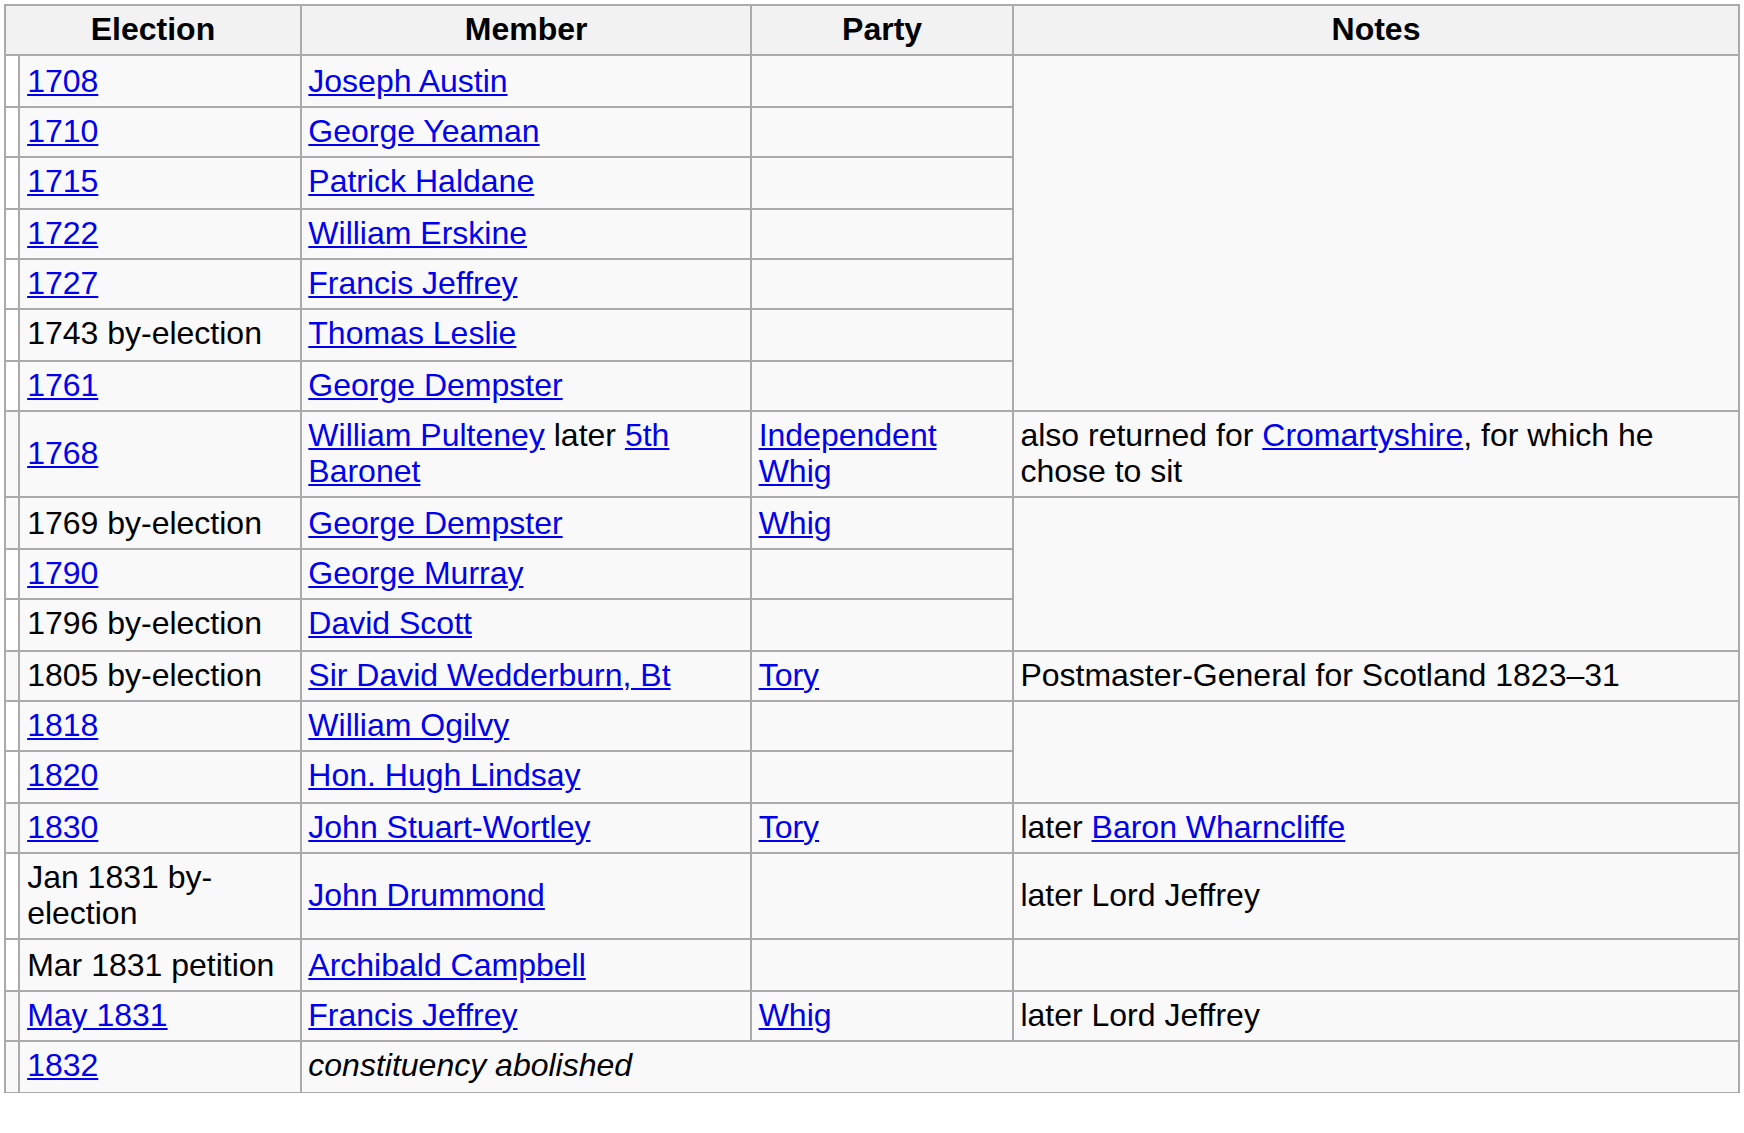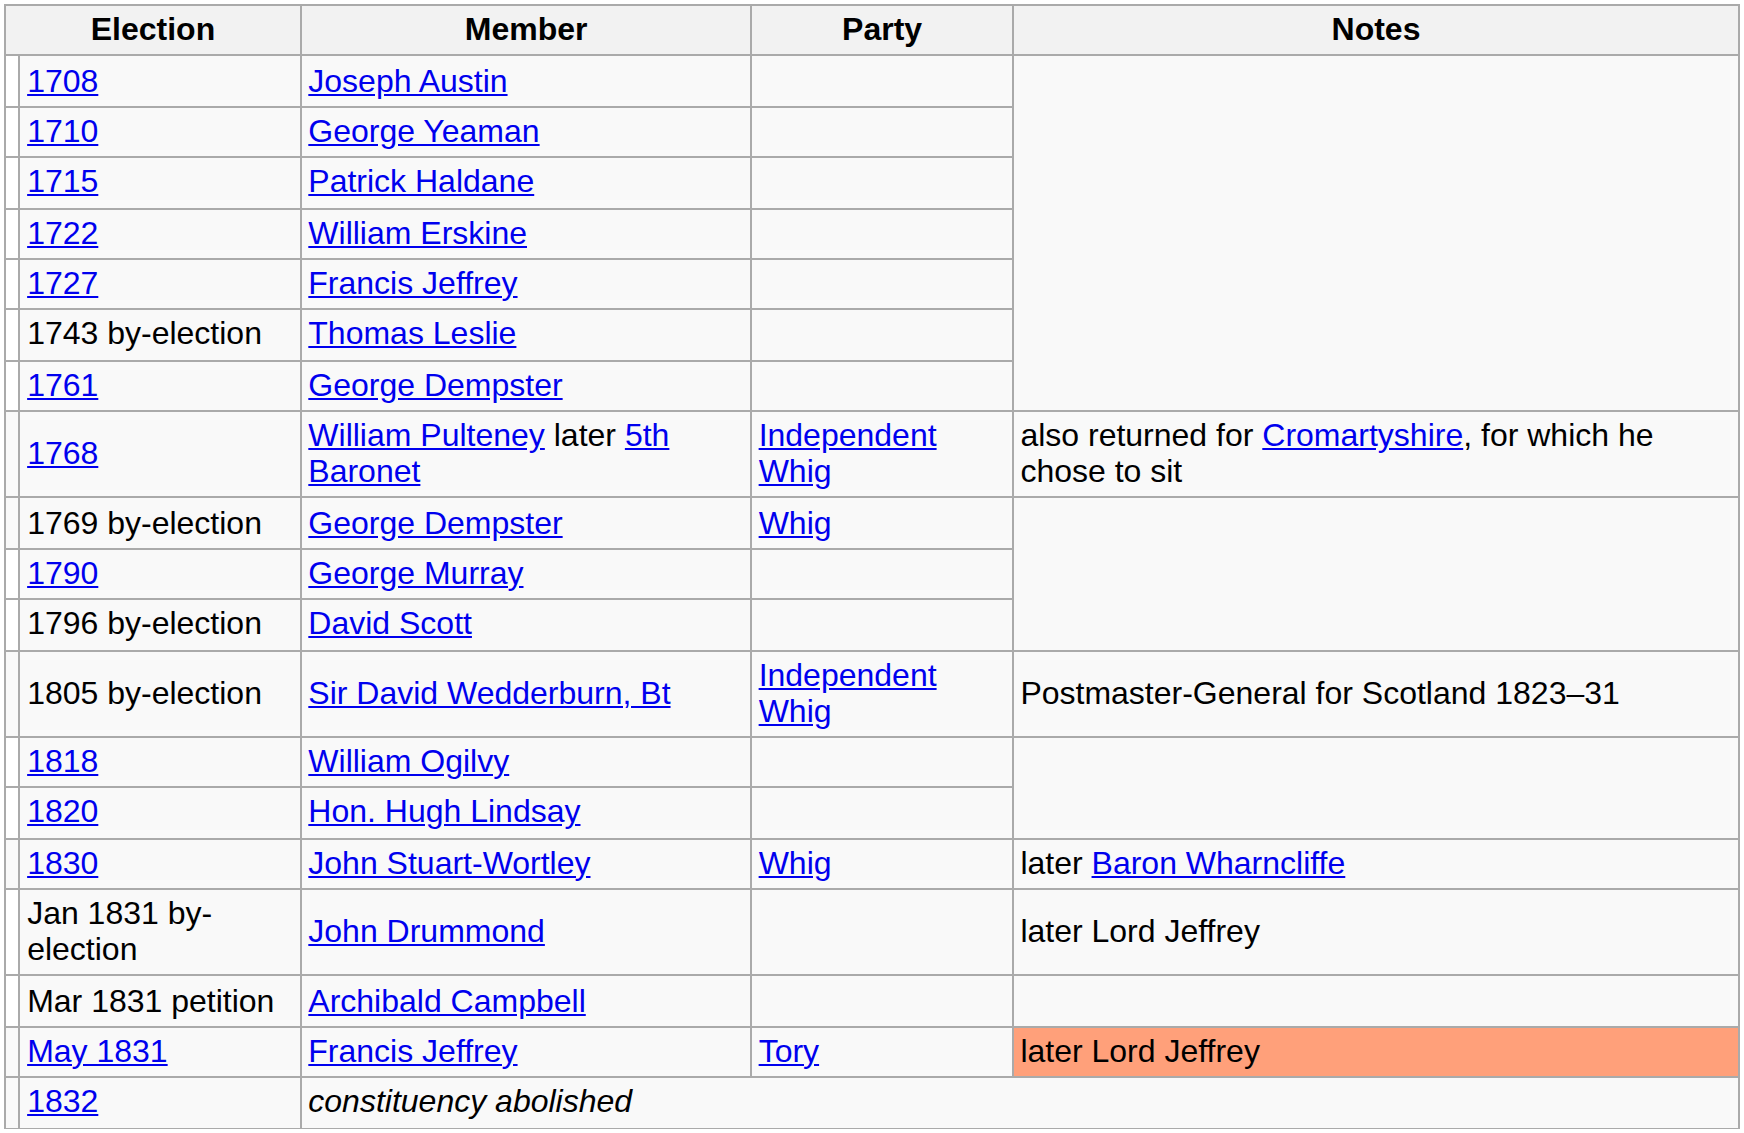(789, 674) Tory -> (848, 692) Independent Whig
(789, 827) Tory -> (795, 863) Whig
(795, 1015) Whig -> (789, 1051) Tory
(1140, 1015) no background -> (1140, 1051) lightsalmon background
